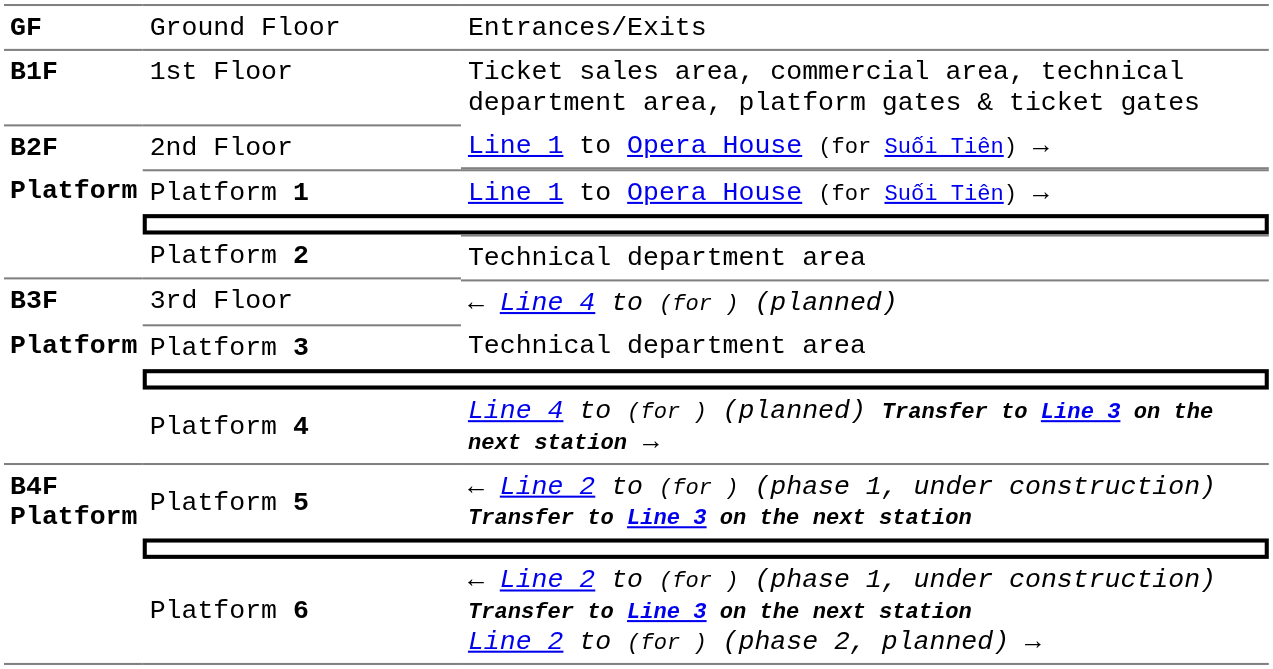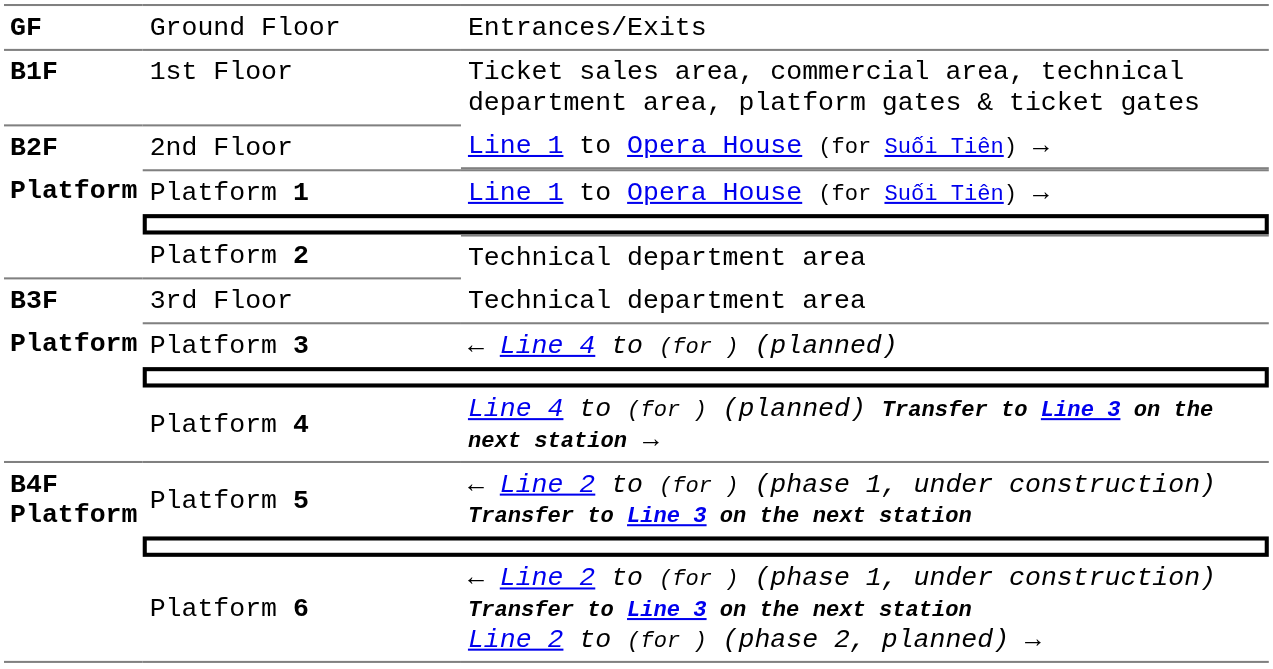(683, 303) ← Line 4 to (for ) (planned) -> (667, 301) Technical department area
(667, 346) Technical department area -> (683, 346) ← Line 4 to (for ) (planned)
